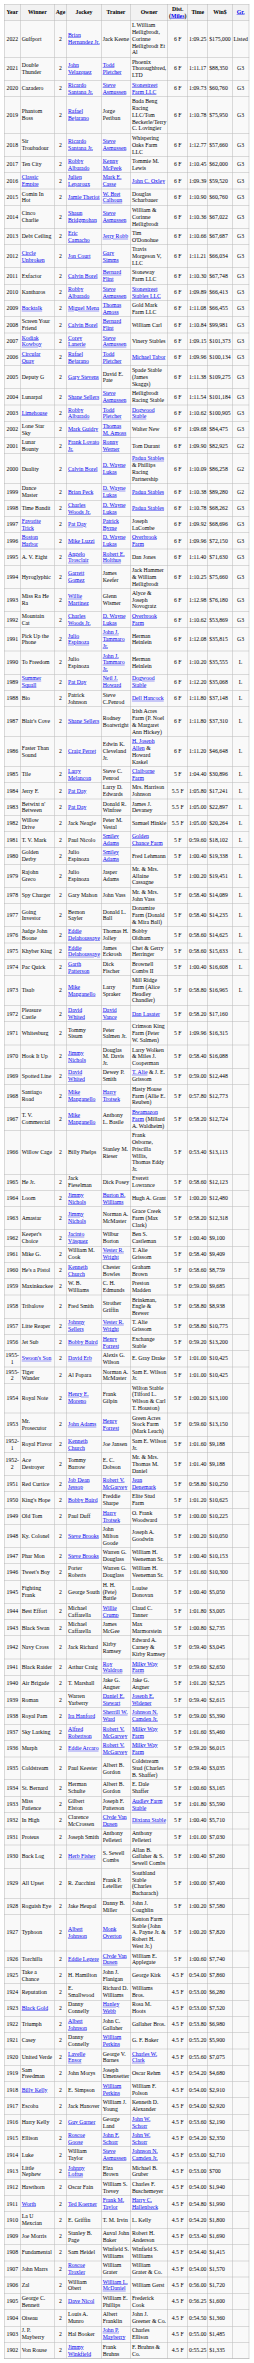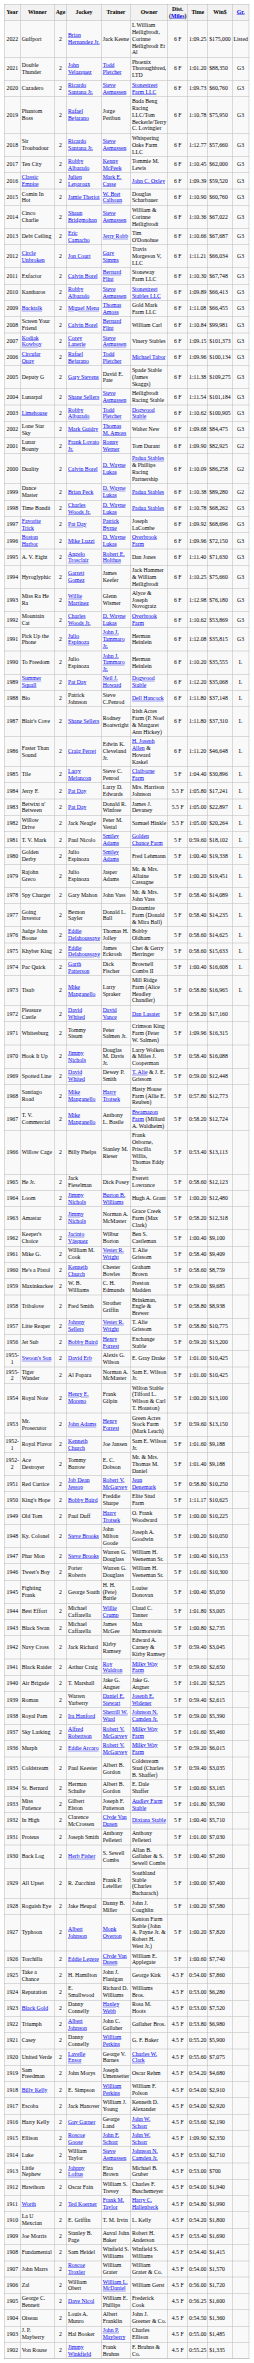(198, 69) 1:11.17 -> (198, 69) 1:01.20
(198, 1500) 1:01.20 -> (198, 1500) 1:11.17
(198, 2139) 0:54.20 -> (198, 2139) 1:09.90
